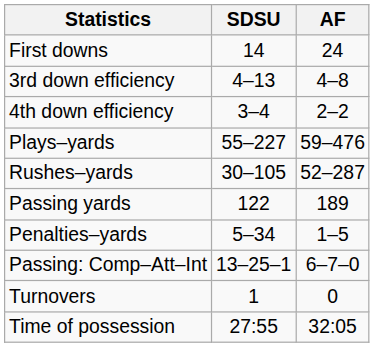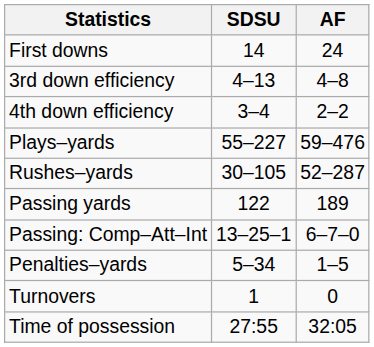rows swapped: (108, 265) <-> (78, 234)
